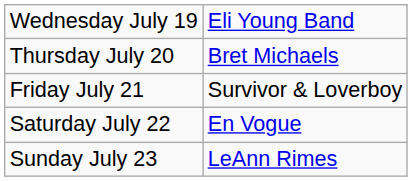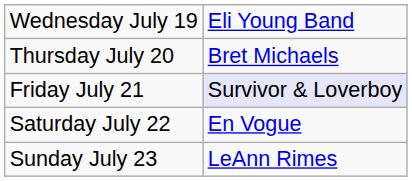(305, 90) no background -> (305, 90) lavender background
